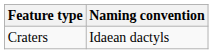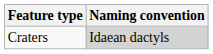(129, 37) no background -> (129, 37) lightgrey background
